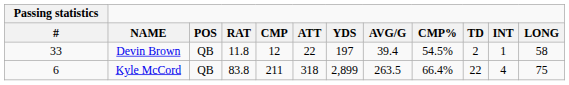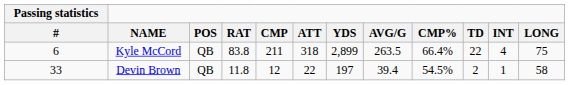rows swapped: (148, 70) <-> (148, 51)
